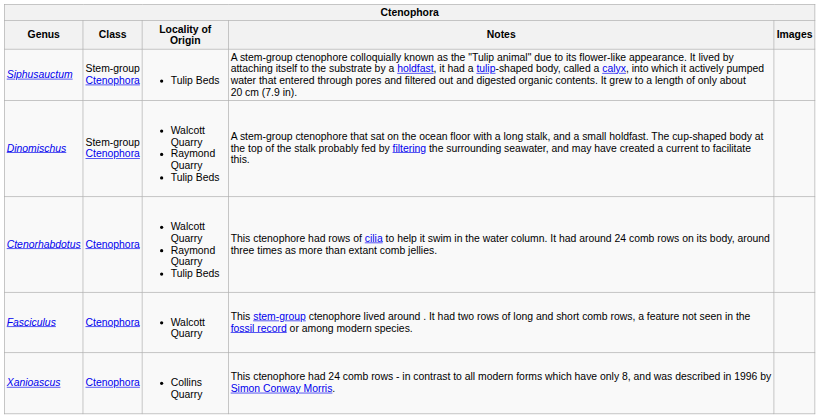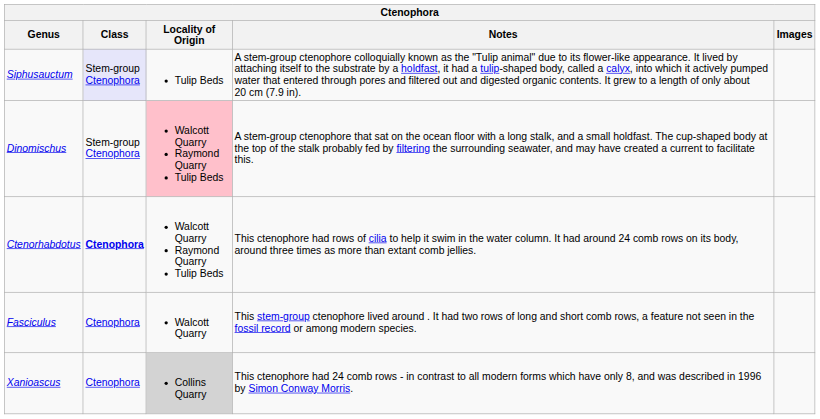(113, 74) no background -> (113, 74) lavender background
(185, 154) no background -> (189, 154) pink background
(113, 244) normal -> (115, 244) bold
(185, 389) no background -> (189, 389) lightgrey background
